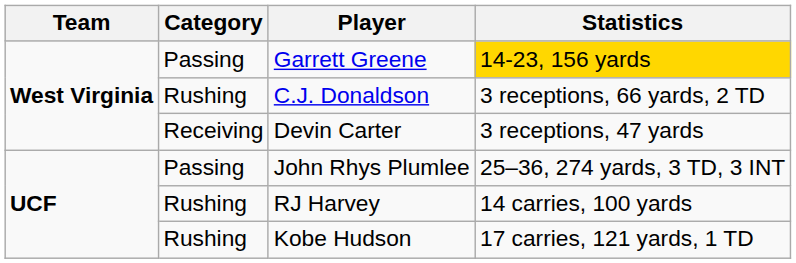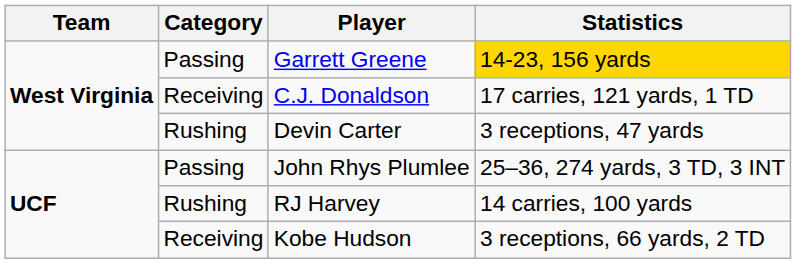(205, 95) Rushing -> (213, 95) Receiving
(623, 95) 3 receptions, 66 yards, 2 TD -> (617, 95) 17 carries, 121 yards, 1 TD
(213, 131) Receiving -> (205, 131) Rushing
(205, 239) Rushing -> (213, 239) Receiving
(617, 239) 17 carries, 121 yards, 1 TD -> (623, 239) 3 receptions, 66 yards, 2 TD
